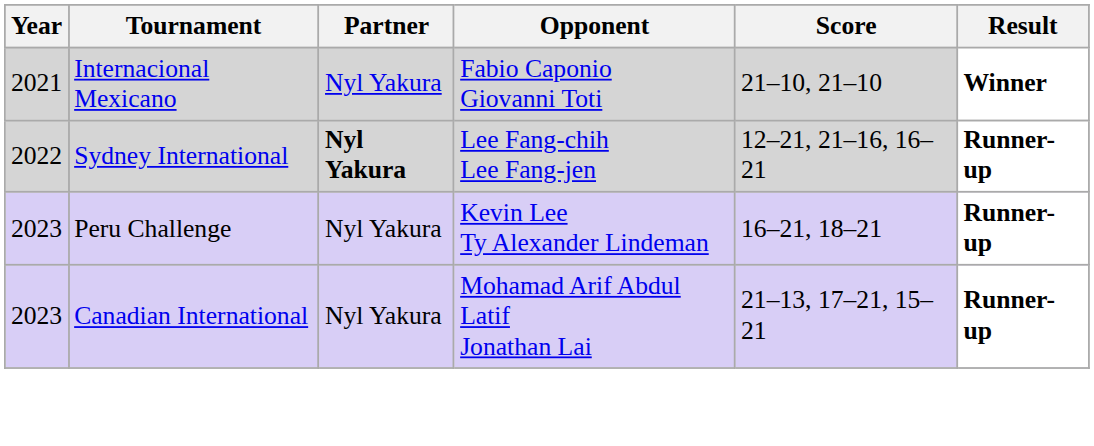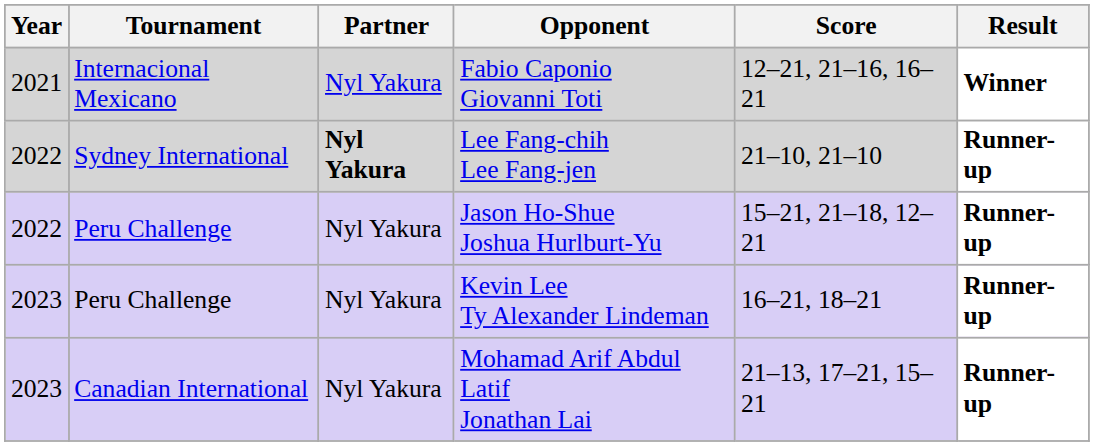(812, 83) 21–10, 21–10 -> (837, 83) 12–21, 21–16, 16–21
(837, 155) 12–21, 21–16, 16–21 -> (812, 155) 21–10, 21–10
+ row: (561, 228)
